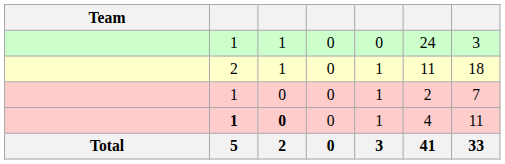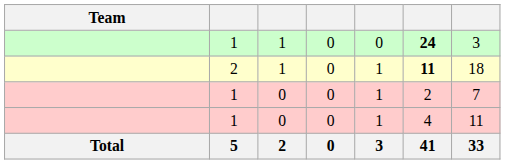(428, 43) normal -> (428, 43) bold
(428, 69) normal -> (428, 69) bold
(234, 120) bold -> (234, 120) normal
(282, 120) bold -> (282, 120) normal
